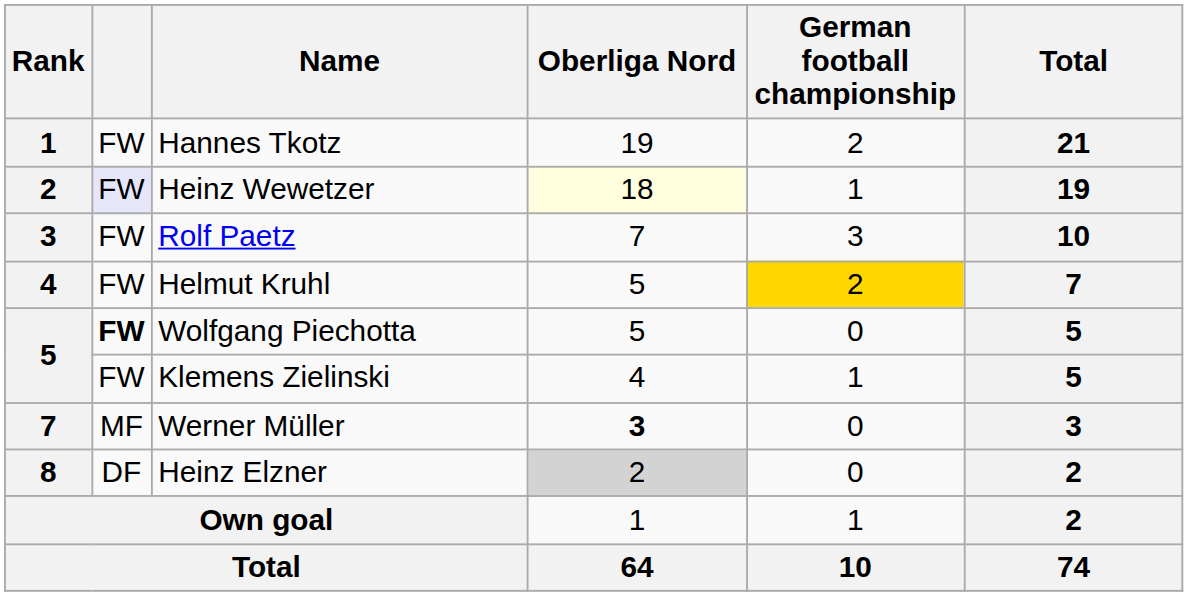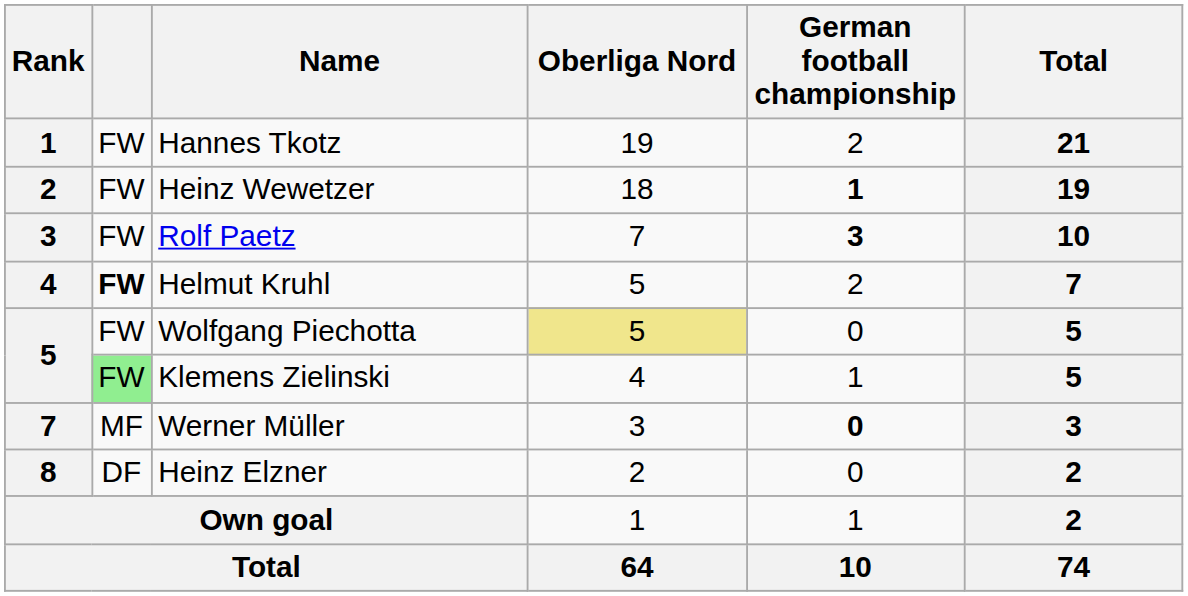(121, 189) lavender background -> (121, 189) no background
(637, 189) lightyellow background -> (637, 189) no background
(855, 189) normal -> (855, 189) bold
(855, 236) normal -> (855, 236) bold
(121, 283) normal -> (121, 283) bold
(855, 283) gold background -> (855, 283) no background
(121, 331) bold -> (121, 331) normal
(637, 331) no background -> (637, 331) khaki background
(121, 378) no background -> (121, 378) lightgreen background
(637, 425) bold -> (637, 425) normal
(855, 425) normal -> (855, 425) bold
(637, 472) lightgrey background -> (637, 472) no background
